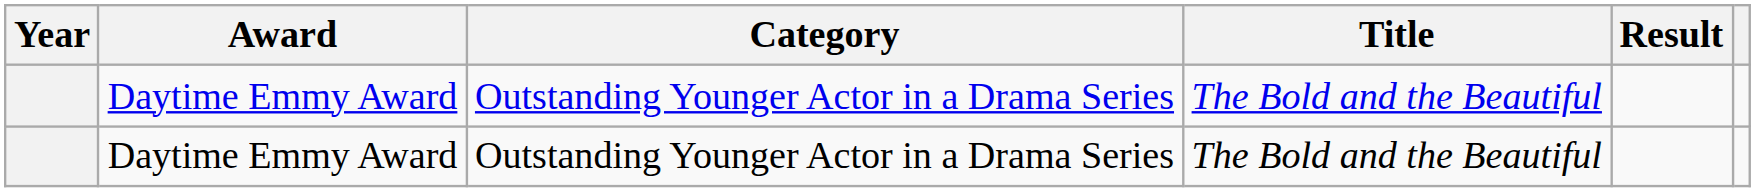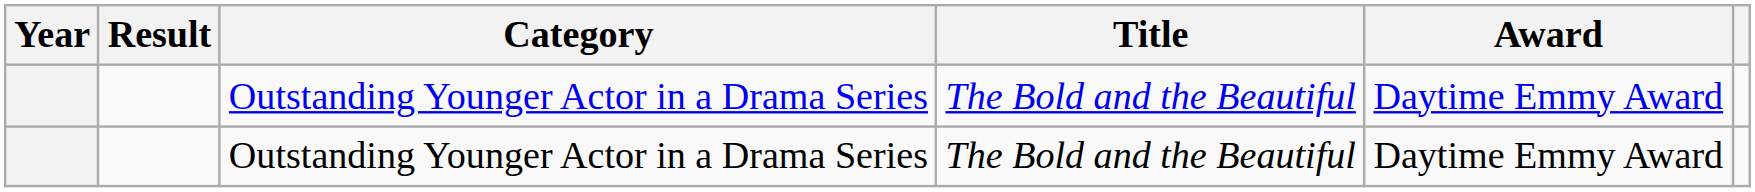columns swapped: (283, 34) <-> (1671, 34)
